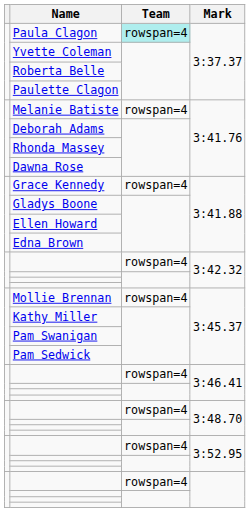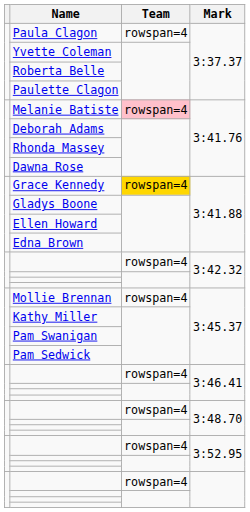(156, 33) paleturquoise background -> (156, 33) no background
(156, 109) no background -> (156, 109) pink background
(156, 186) no background -> (156, 186) gold background
